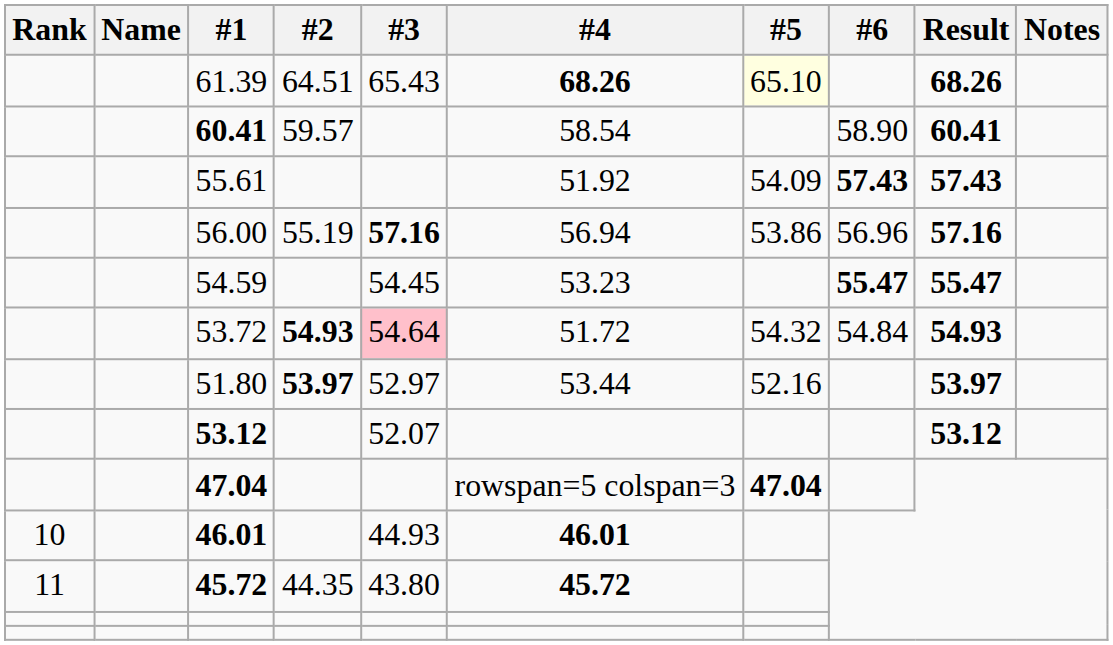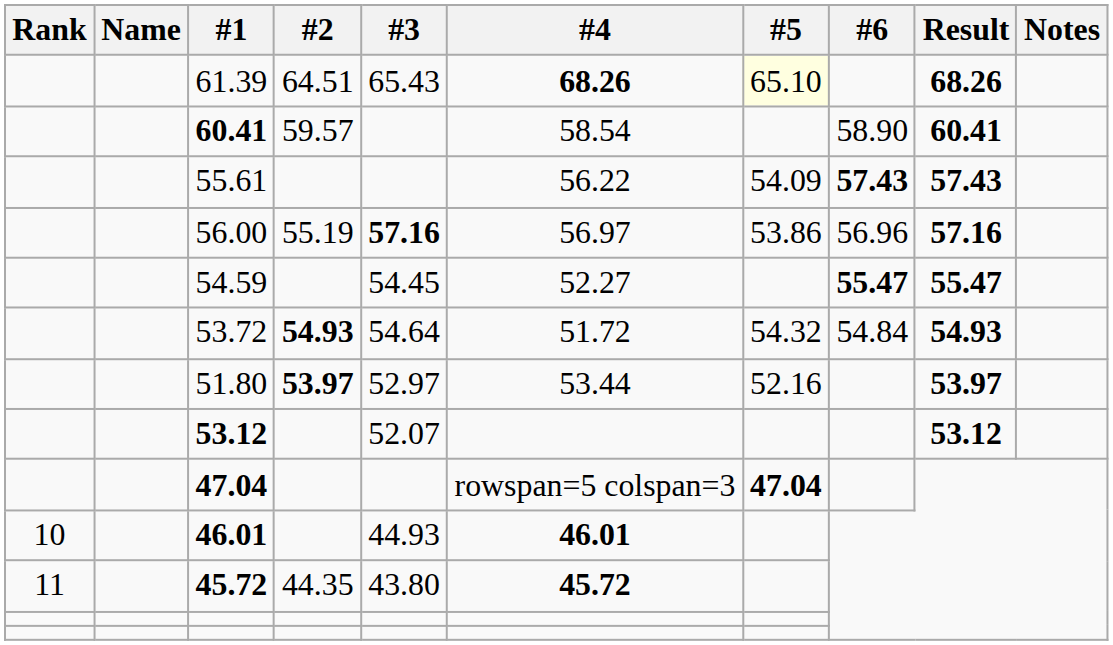(595, 181) 51.92 -> (595, 181) 56.22
(595, 231) 56.94 -> (595, 231) 56.97
(595, 282) 53.23 -> (595, 282) 52.27
(404, 332) pink background -> (404, 332) no background
